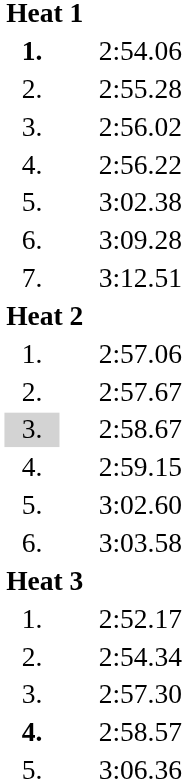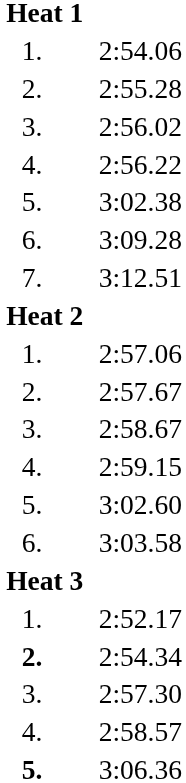(32, 51) bold -> (32, 51) normal
(32, 429) lightgrey background -> (32, 429) no background
(32, 656) normal -> (32, 656) bold
(32, 732) bold -> (32, 732) normal
(32, 770) normal -> (32, 770) bold
